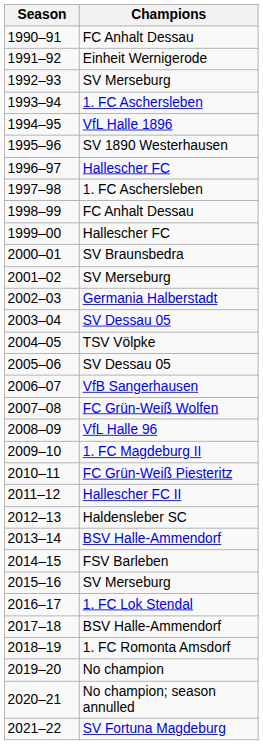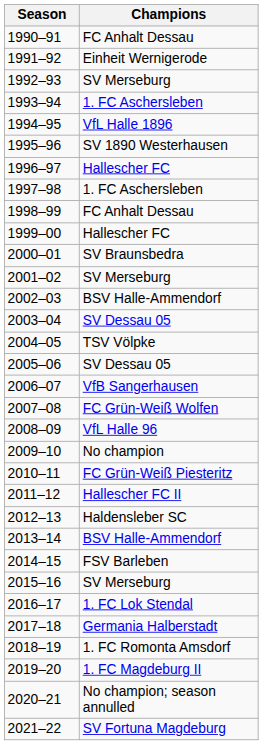(150, 299) Germania Halberstadt -> (152, 299) BSV Halle-Ammendorf
(142, 451) 1. FC Magdeburg II -> (123, 451) No champion
(152, 626) BSV Halle-Ammendorf -> (150, 626) Germania Halberstadt
(123, 670) No champion -> (142, 670) 1. FC Magdeburg II
